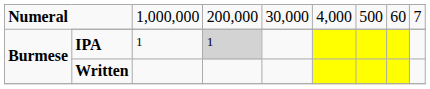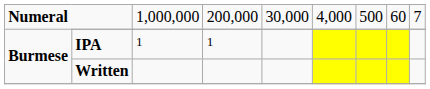(210, 41) lightgrey background -> (210, 41) no background
